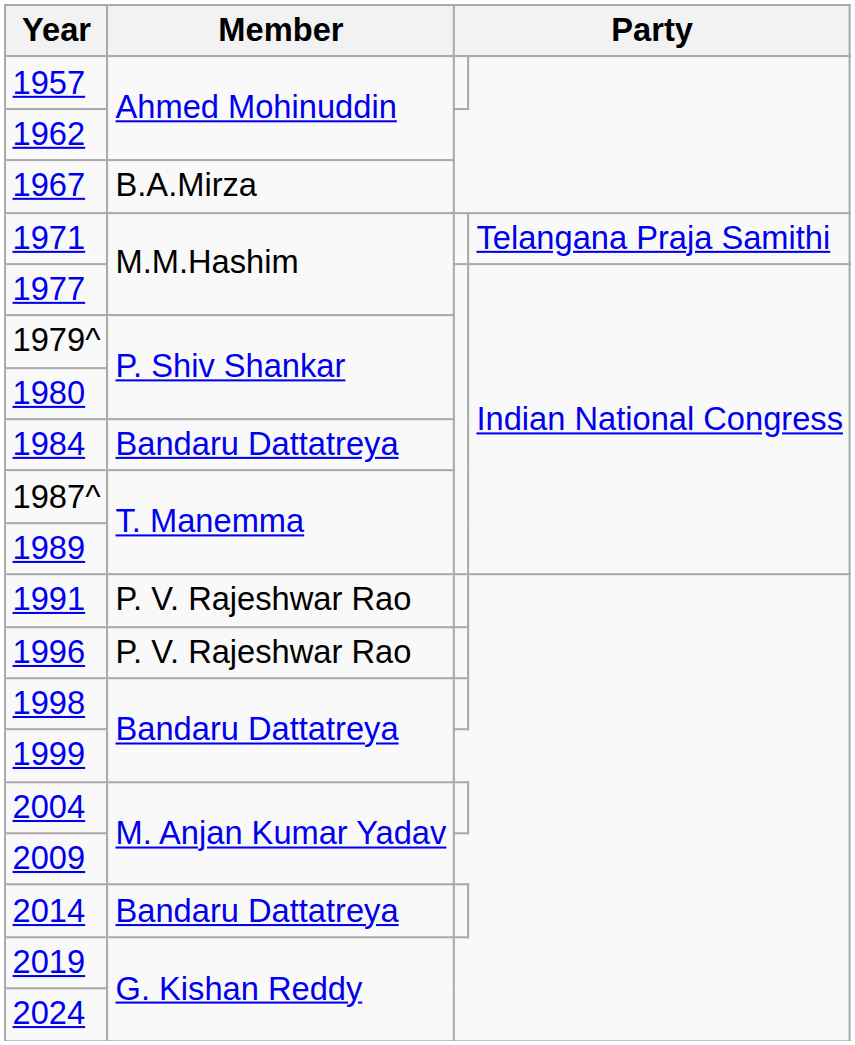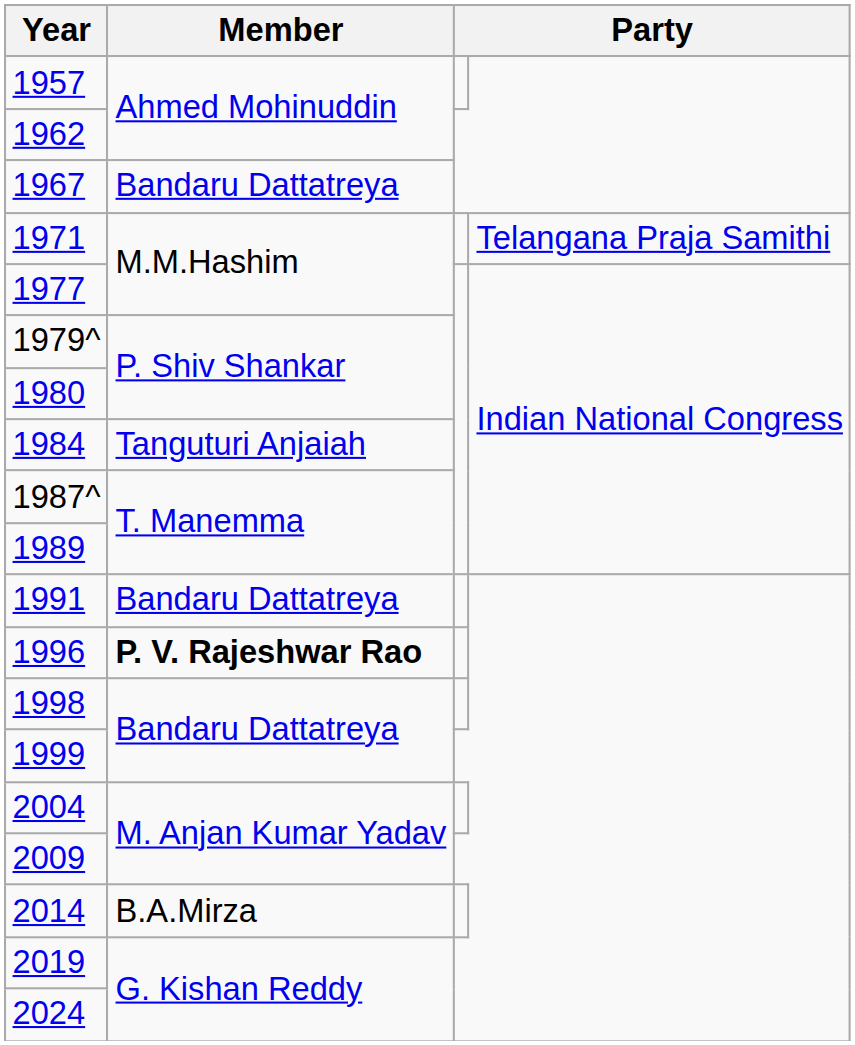(186, 185) B.A.Mirza -> (257, 185) Bandaru Dattatreya
(257, 444) Bandaru Dattatreya -> (241, 444) Tanguturi Anjaiah
(263, 599) P. V. Rajeshwar Rao -> (257, 599) Bandaru Dattatreya
(263, 651) normal -> (269, 651) bold
(257, 910) Bandaru Dattatreya -> (186, 910) B.A.Mirza
